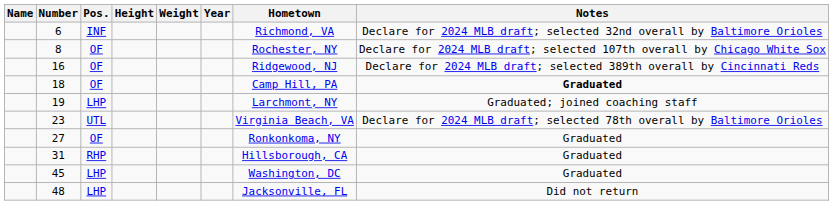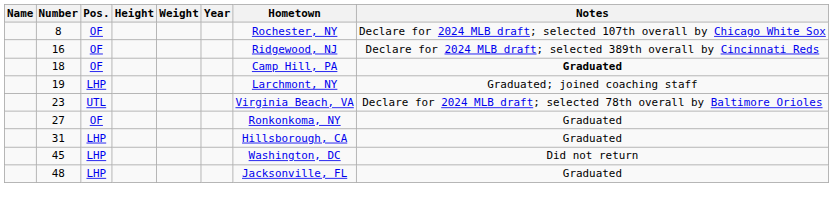- row: (58, 31)
(96, 156) RHP -> (96, 138) LHP
(592, 173) Graduated -> (592, 156) Did not return
(592, 191) Did not return -> (592, 173) Graduated
